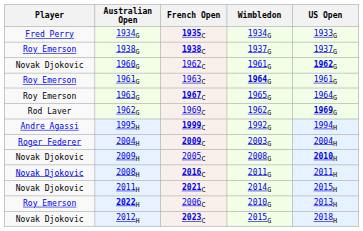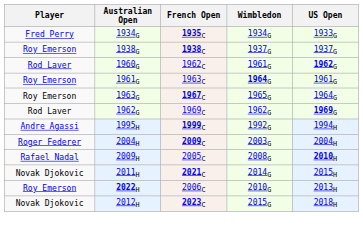(50, 65) Novak Djokovic -> (50, 65) Rod Laver
(50, 157) Novak Djokovic -> (50, 157) Rafael Nadal
- row: (128, 173)
